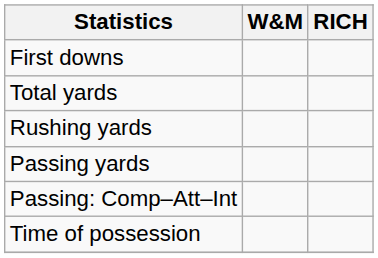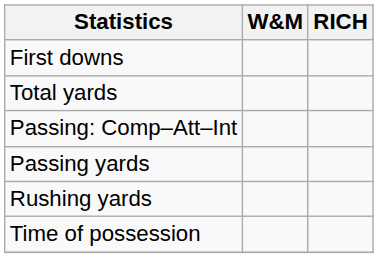rows swapped: (81, 128) <-> (124, 198)
